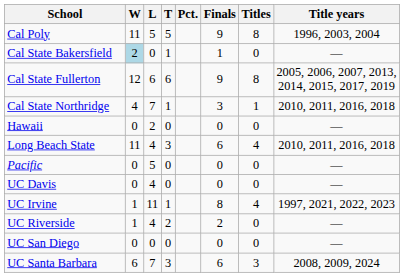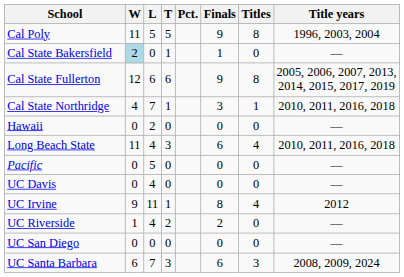(135, 203) 1 -> (135, 203) 9
(337, 203) 1997, 2021, 2022, 2023 -> (337, 203) 2012
